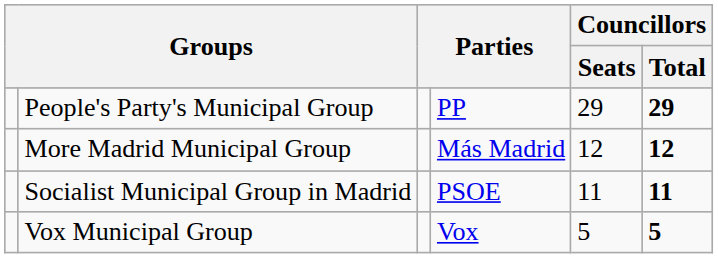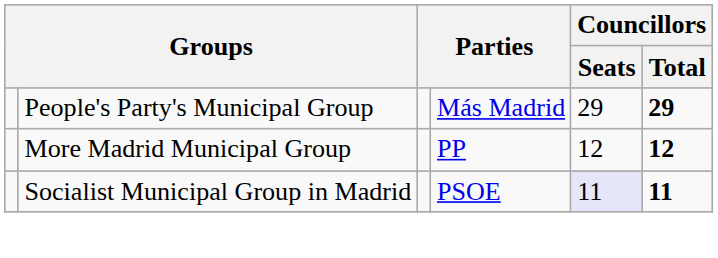(451, 107) PP -> (501, 107) Más Madrid
(501, 149) Más Madrid -> (451, 149) PP
(590, 190) no background -> (590, 190) lavender background
- row: (139, 231)
